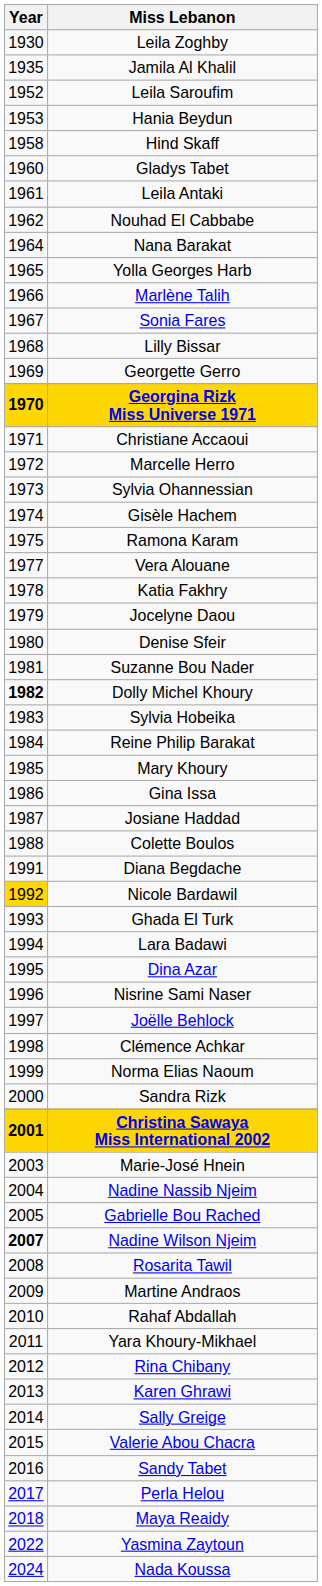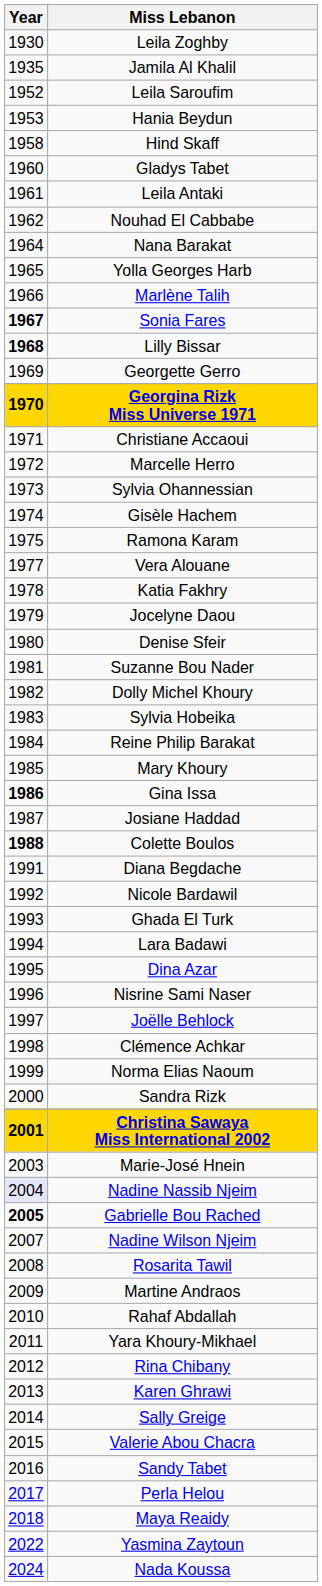(26, 321) normal -> (26, 321) bold
(26, 346) normal -> (26, 346) bold
(26, 692) bold -> (26, 692) normal
(26, 793) normal -> (26, 793) bold
(26, 844) normal -> (26, 844) bold
(26, 894) gold background -> (26, 894) no background
(26, 1190) no background -> (26, 1190) lavender background
(26, 1215) normal -> (26, 1215) bold
(26, 1241) bold -> (26, 1241) normal
